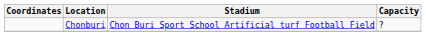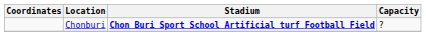(242, 25) normal -> (242, 25) bold
